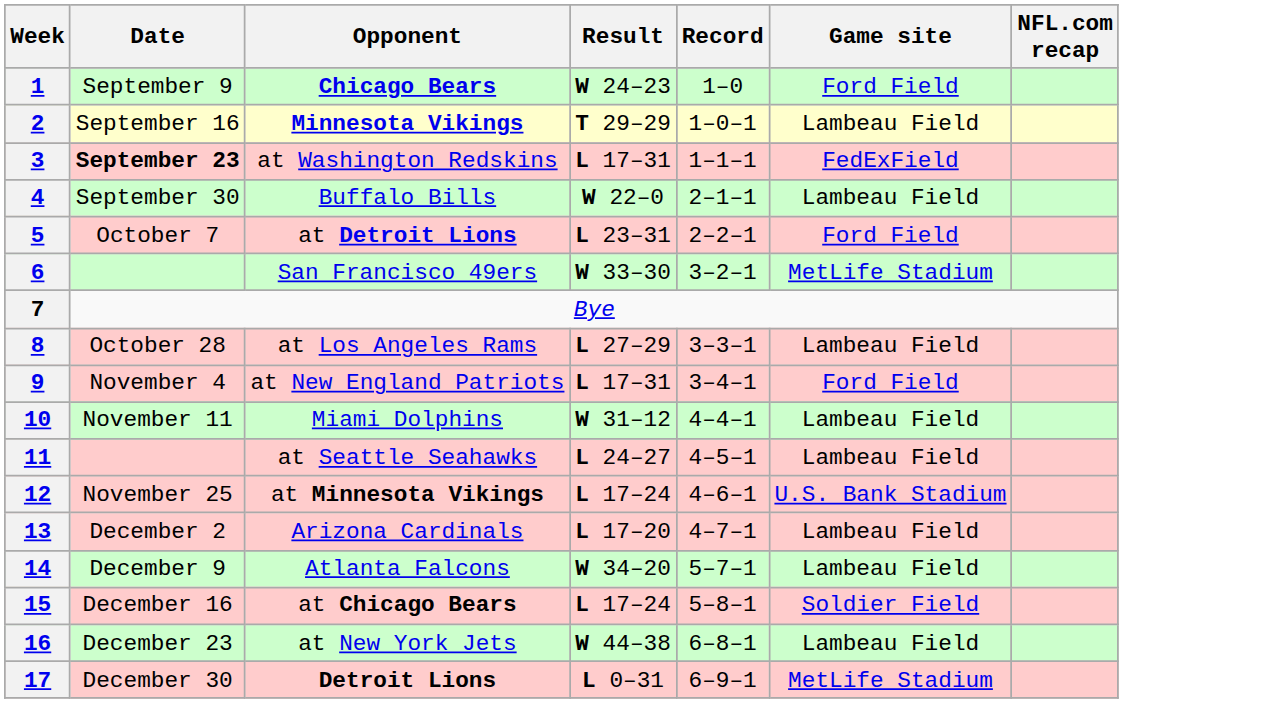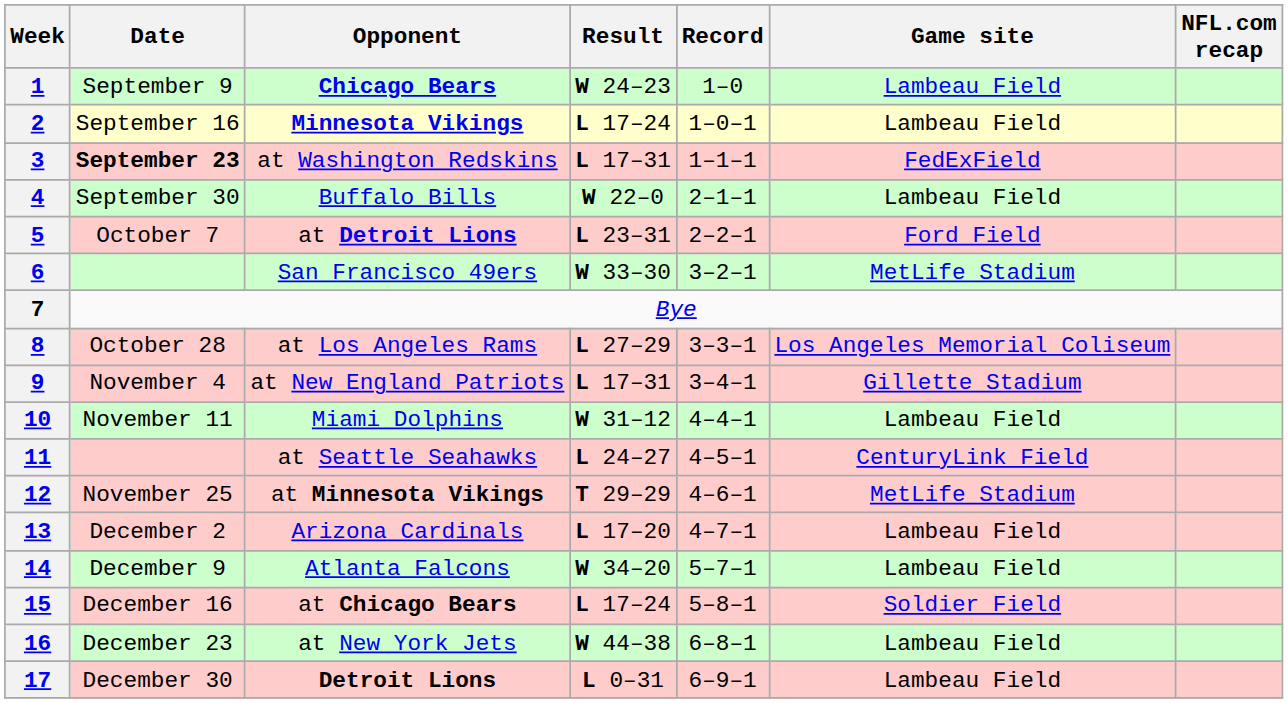(890, 87) Ford Field -> (972, 87) Lambeau Field
(623, 124) T 29–29 -> (623, 124) L 17–24
(890, 346) Lambeau Field -> (972, 346) Los Angeles Memorial Coliseum
(890, 383) Ford Field -> (972, 383) Gillette Stadium
(890, 458) Lambeau Field -> (972, 458) CenturyLink Field
(623, 495) L 17–24 -> (623, 495) T 29–29
(890, 495) U.S. Bank Stadium -> (972, 495) MetLife Stadium
(890, 680) MetLife Stadium -> (972, 680) Lambeau Field
